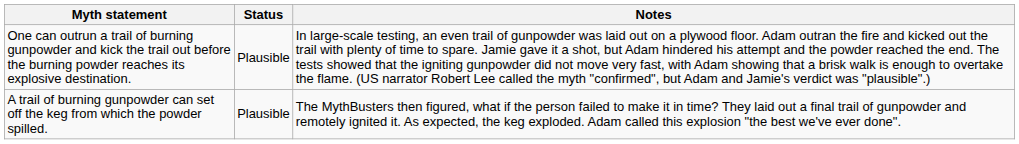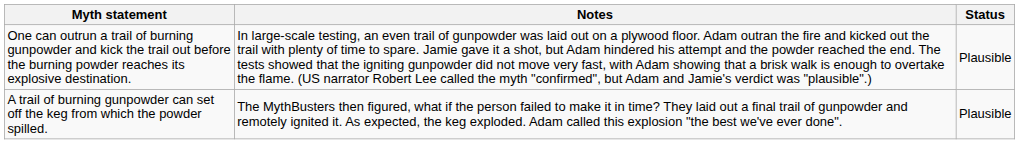columns swapped: (263, 14) <-> (654, 14)
